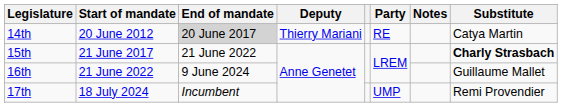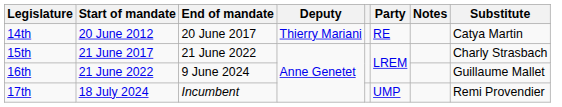(219, 33) lightgrey background -> (219, 33) no background
(504, 53) bold -> (500, 53) normal
